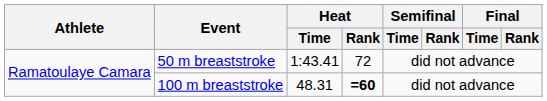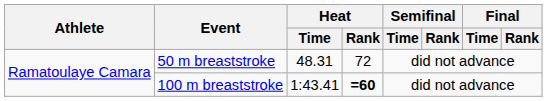(315, 62) 1:43.41 -> (315, 62) 48.31
(315, 85) 48.31 -> (315, 85) 1:43.41
